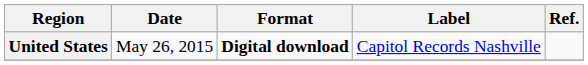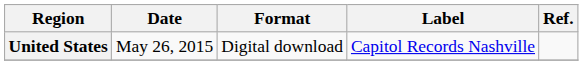(285, 45) bold -> (282, 45) normal
